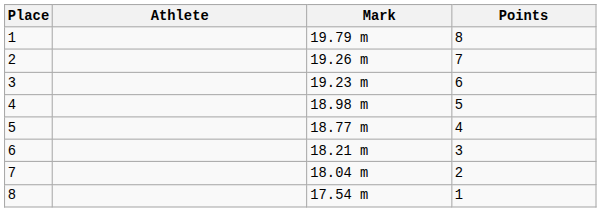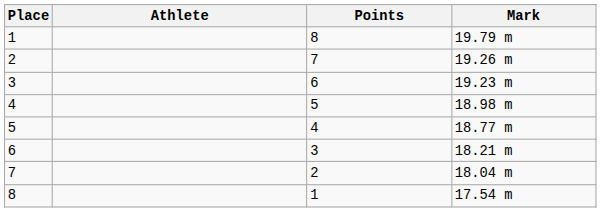columns swapped: (379, 16) <-> (524, 16)
